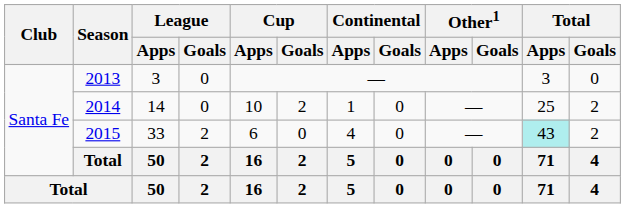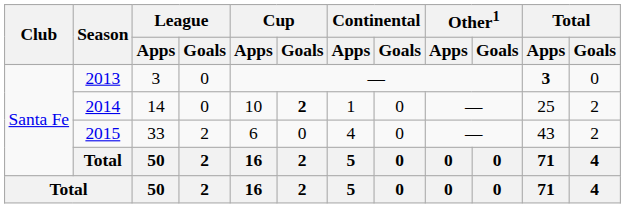(546, 78) normal -> (546, 78) bold
(302, 106) normal -> (302, 106) bold
(546, 133) paleturquoise background -> (546, 133) no background
